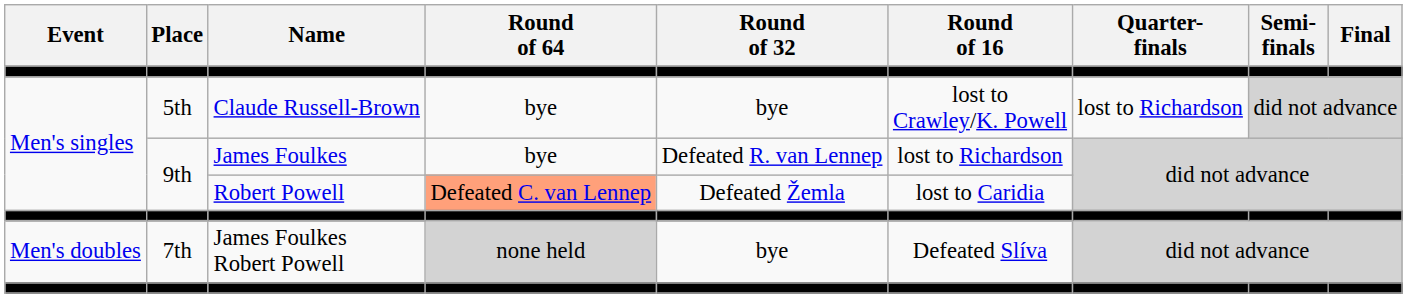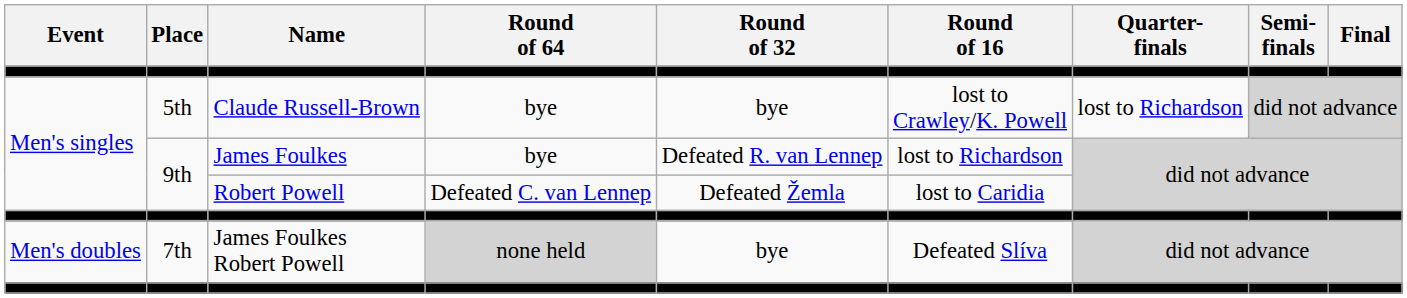(541, 192) lightsalmon background -> (541, 192) no background
